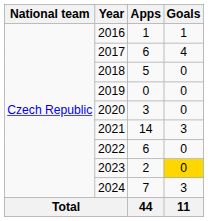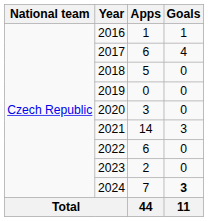(184, 168) gold background -> (184, 168) no background
(184, 187) normal -> (184, 187) bold
